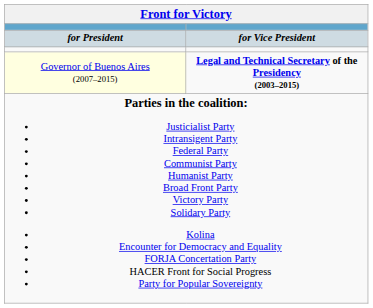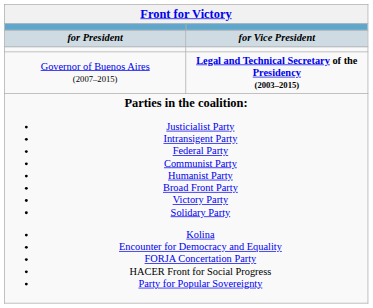(95, 73) lightyellow background -> (95, 73) no background
